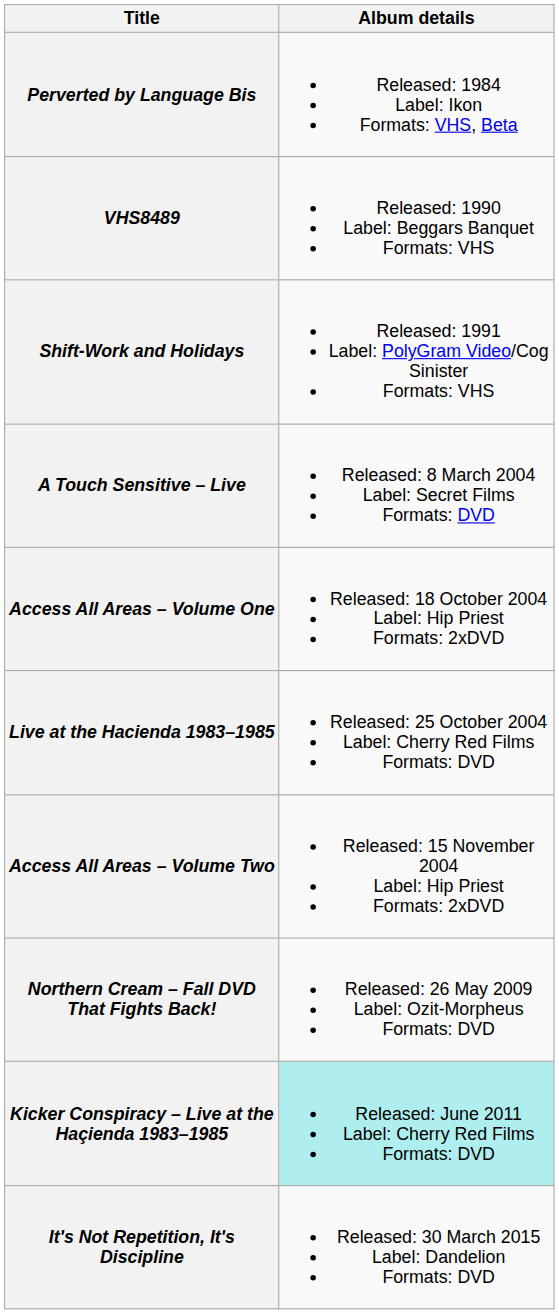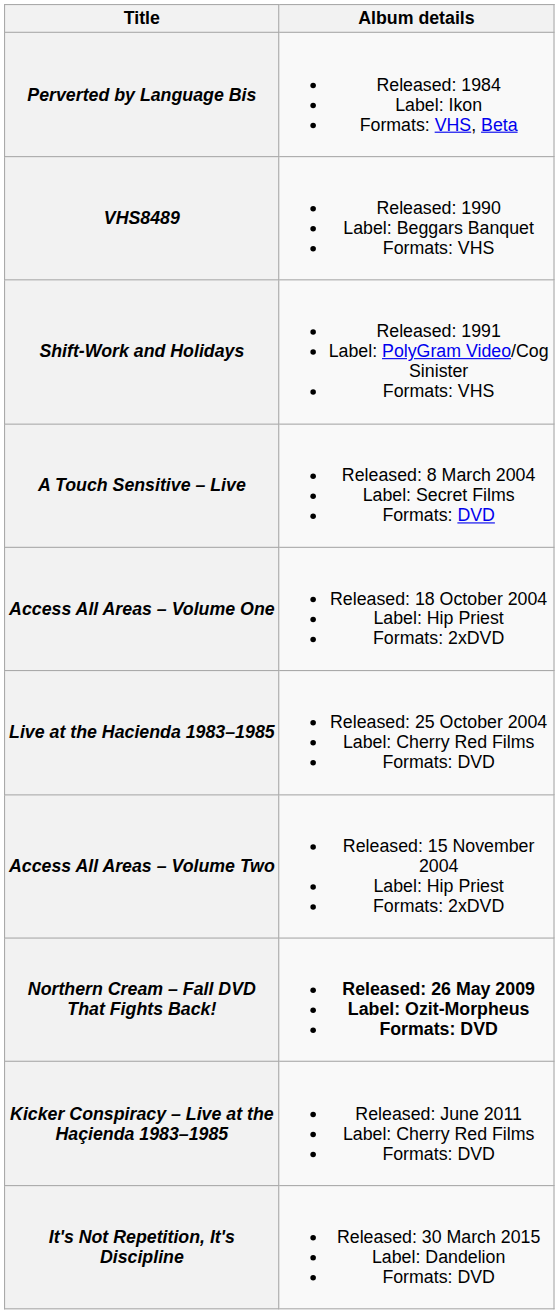(416, 1010) normal -> (416, 1010) bold
(416, 1133) paleturquoise background -> (416, 1133) no background
